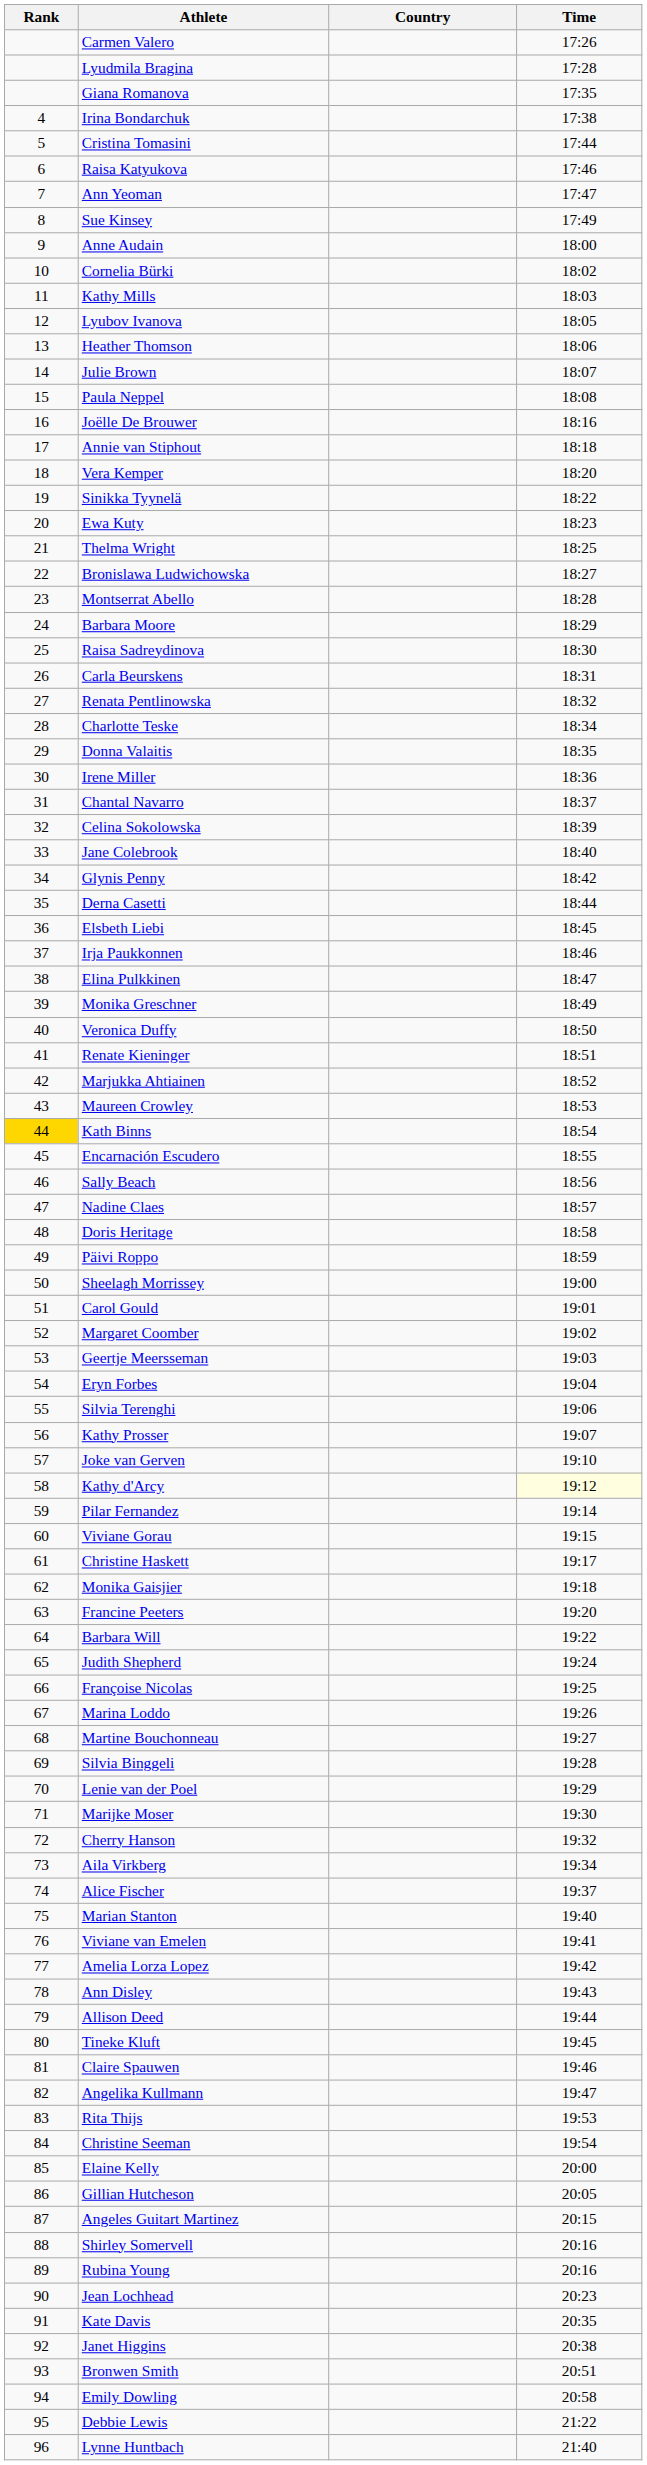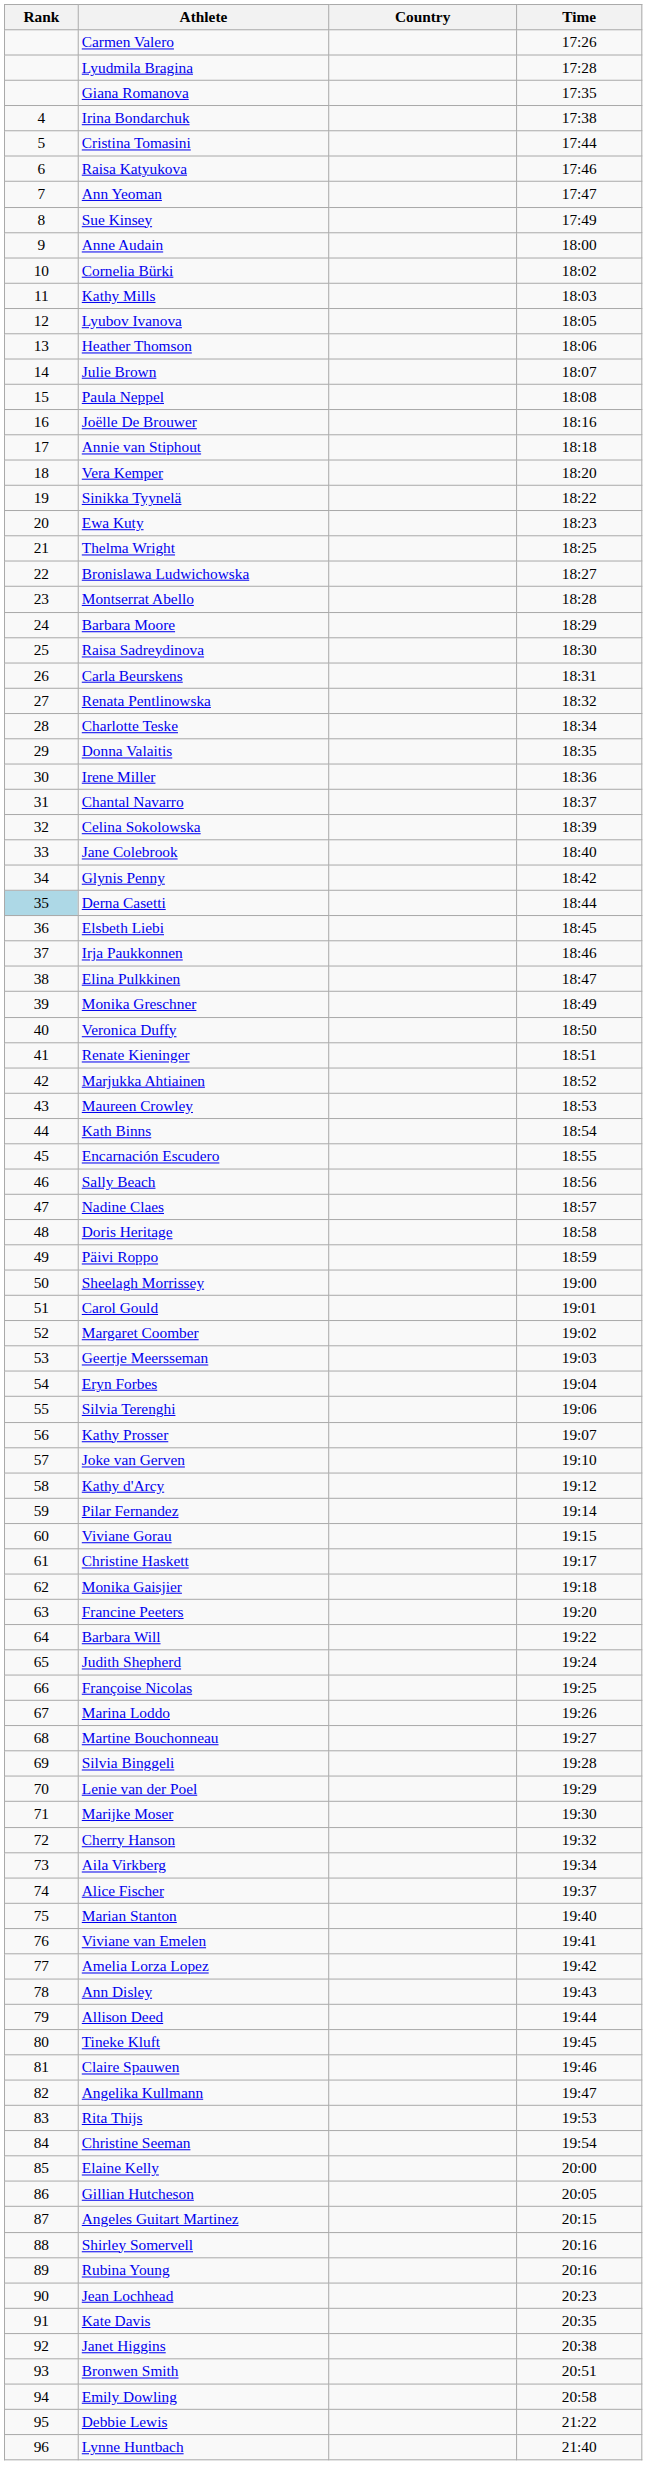(41, 903) no background -> (41, 903) lightblue background
(41, 1131) gold background -> (41, 1131) no background
(579, 1485) lightyellow background -> (579, 1485) no background
